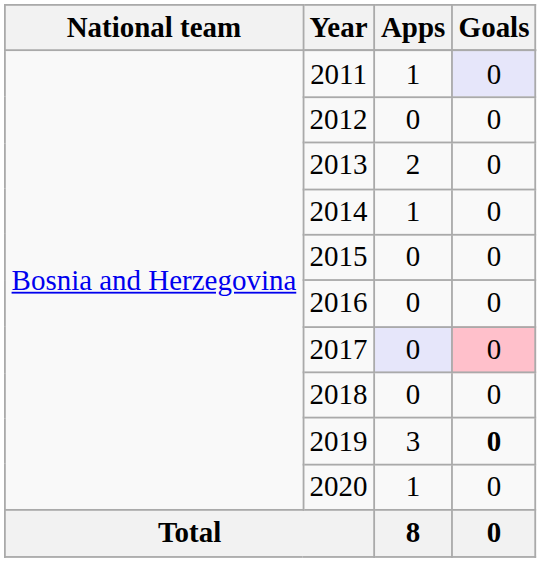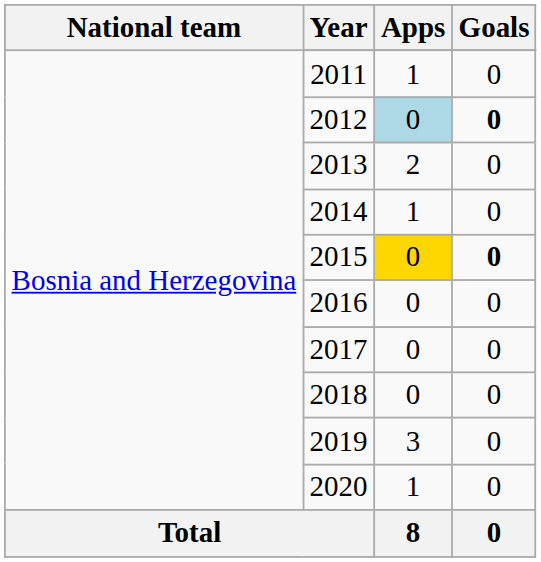(494, 73) lavender background -> (494, 73) no background
(413, 119) no background -> (413, 119) lightblue background
(494, 119) normal -> (494, 119) bold
(413, 257) no background -> (413, 257) gold background
(494, 257) normal -> (494, 257) bold
(413, 348) lavender background -> (413, 348) no background
(494, 348) pink background -> (494, 348) no background
(494, 440) bold -> (494, 440) normal
